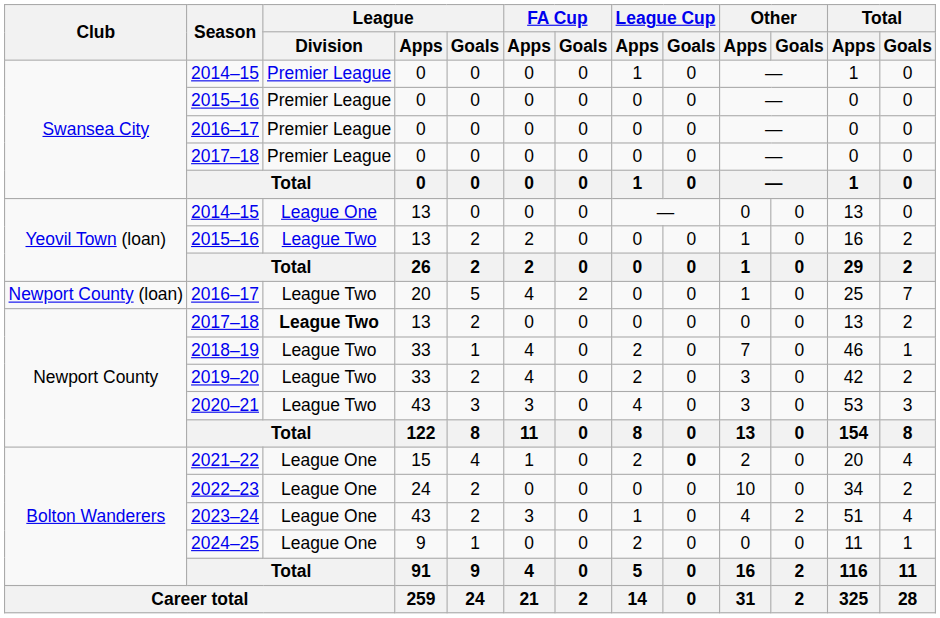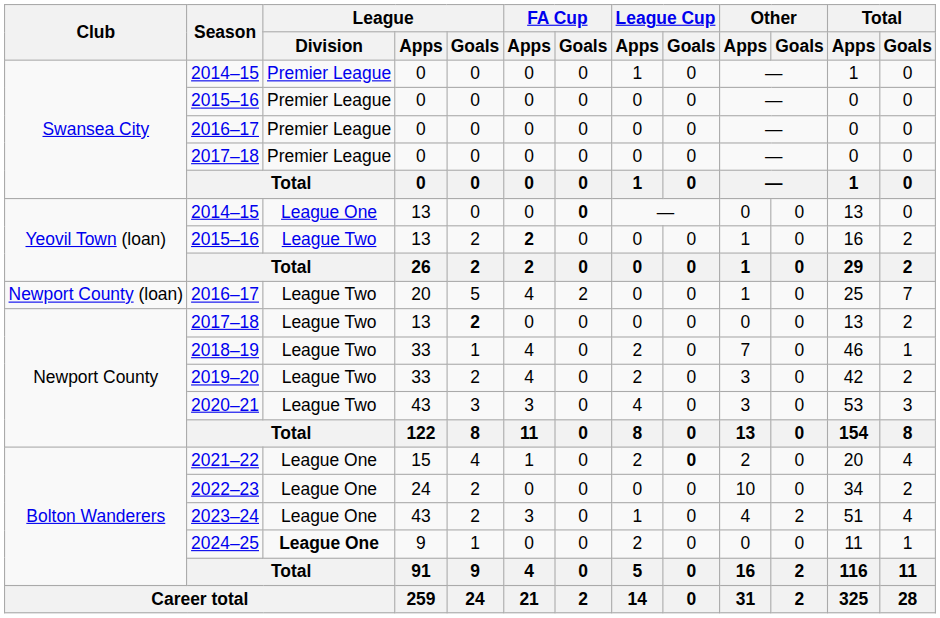(583, 211) normal -> (583, 211) bold
(529, 239) normal -> (529, 239) bold
(329, 322) bold -> (329, 322) normal
(475, 322) normal -> (475, 322) bold
(329, 543) normal -> (329, 543) bold
